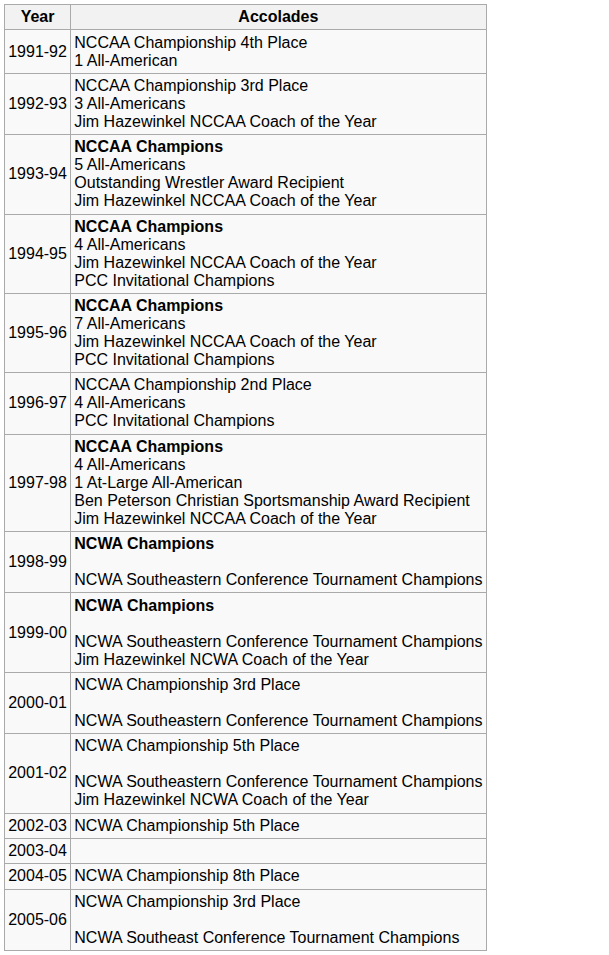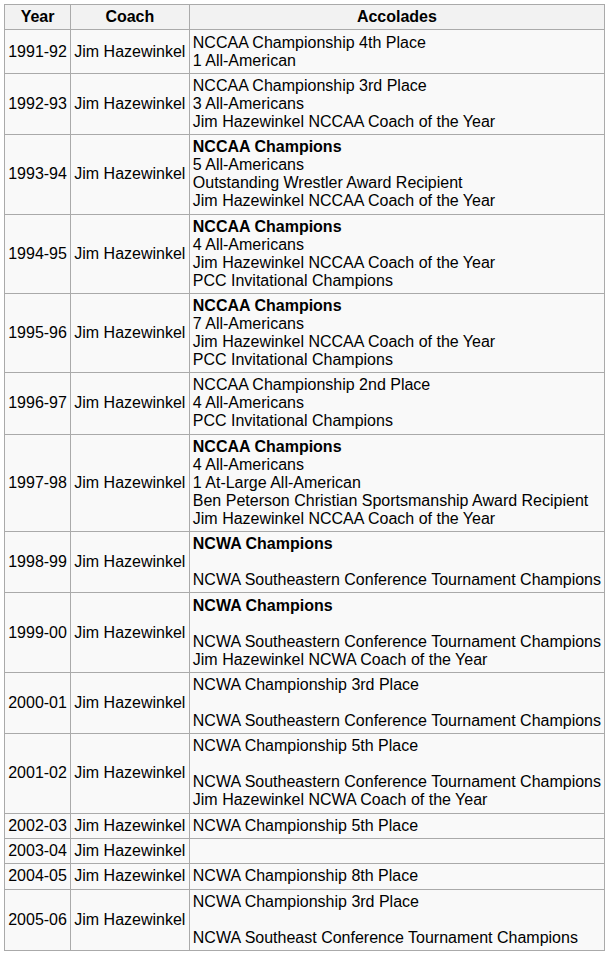+ column: (130, 17)
